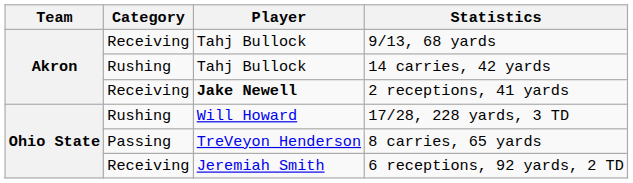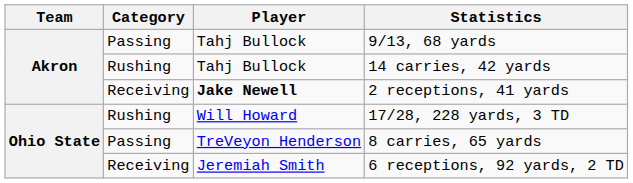(148, 42) Receiving -> (139, 42) Passing
